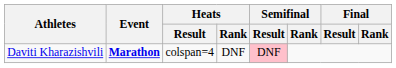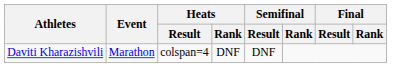(134, 53) bold -> (132, 53) normal
(269, 53) pink background -> (263, 53) no background
